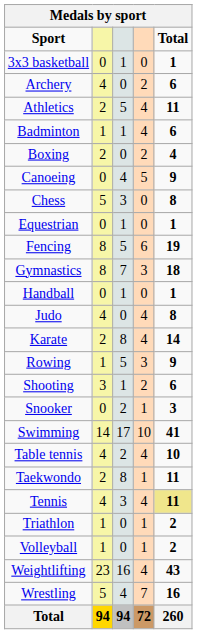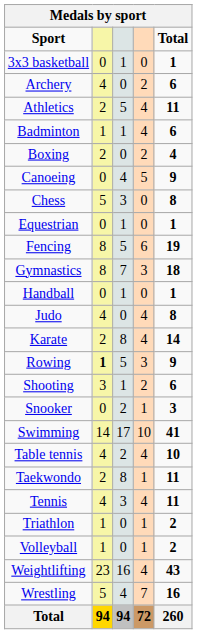(103, 362) normal -> (103, 362) bold
(173, 500) khaki background -> (173, 500) no background
